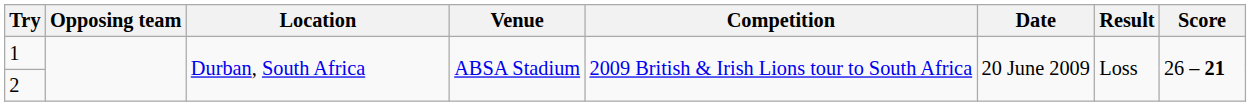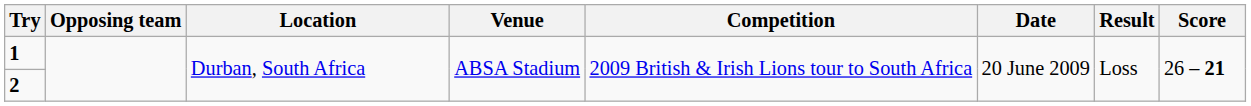(14, 52) normal -> (14, 52) bold
(14, 85) normal -> (14, 85) bold
